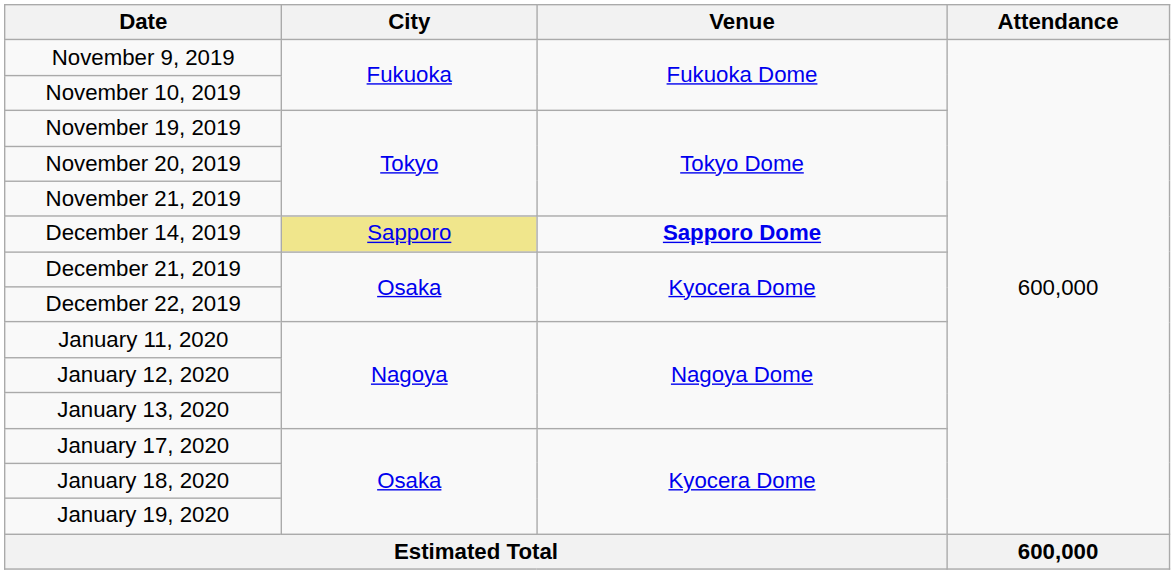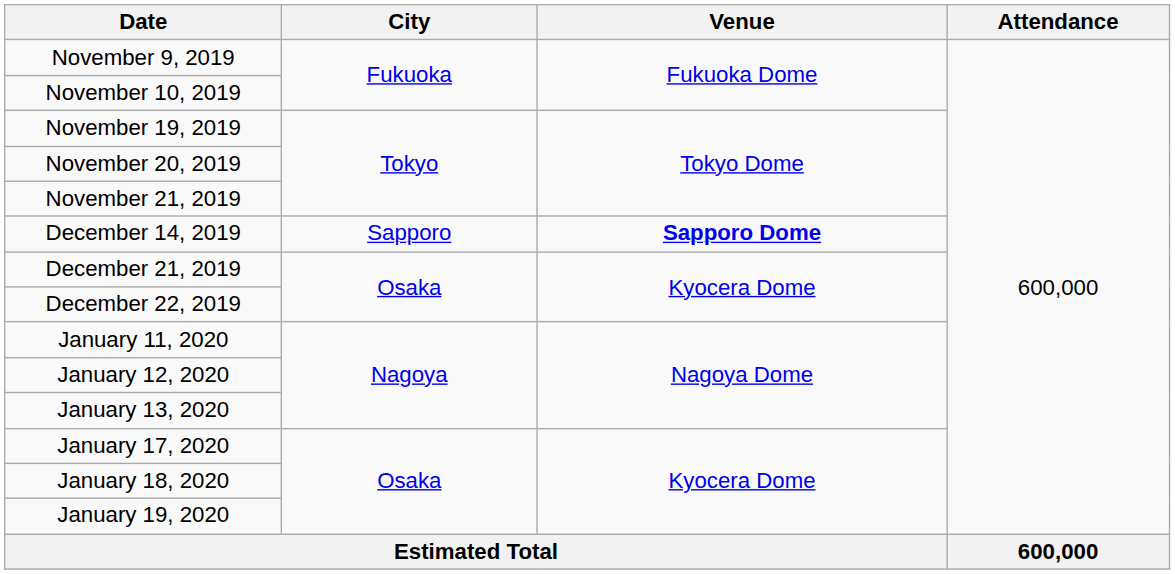(409, 233) khaki background -> (409, 233) no background
